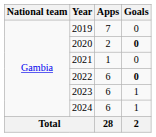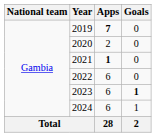(108, 28) normal -> (108, 28) bold
(136, 44) bold -> (136, 44) normal
(108, 60) normal -> (108, 60) bold
(136, 76) bold -> (136, 76) normal
(136, 92) normal -> (136, 92) bold
